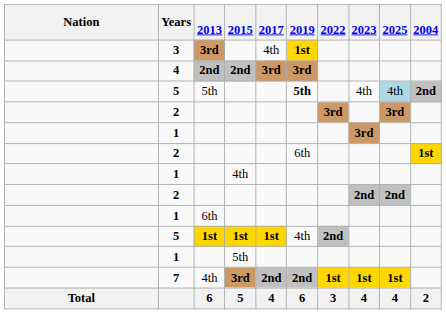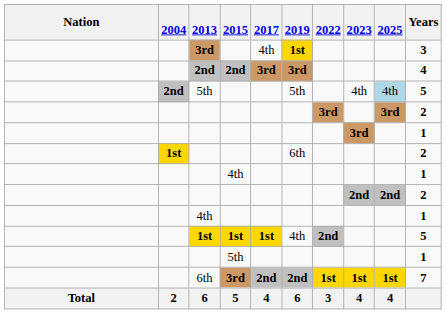columns swapped: (426, 30) <-> (176, 22)
(302, 91) bold -> (297, 91) normal
(209, 215) 6th -> (205, 215) 4th
(209, 277) 4th -> (205, 277) 6th
